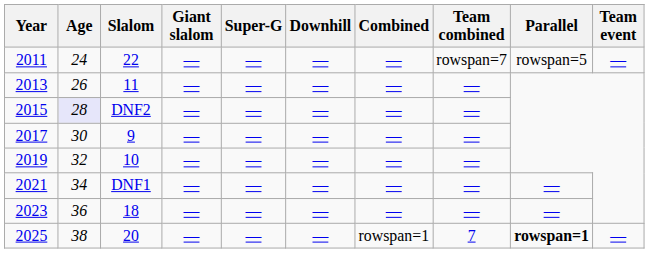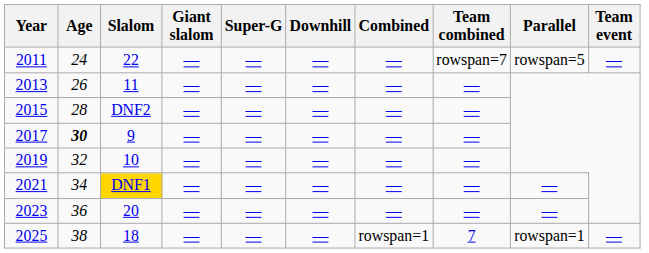(79, 110) lavender background -> (79, 110) no background
(79, 135) normal -> (79, 135) bold
(131, 185) no background -> (131, 185) gold background
(131, 210) 18 -> (131, 210) 20
(131, 235) 20 -> (131, 235) 18
(552, 235) bold -> (549, 235) normal
